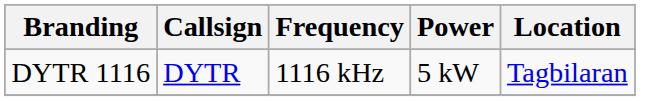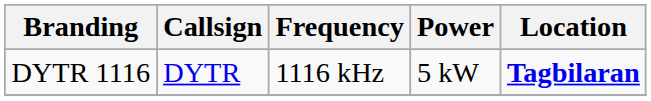(567, 71) normal -> (573, 71) bold
